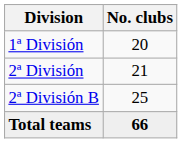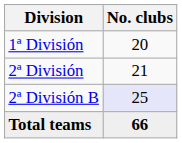(140, 97) no background -> (140, 97) lavender background
